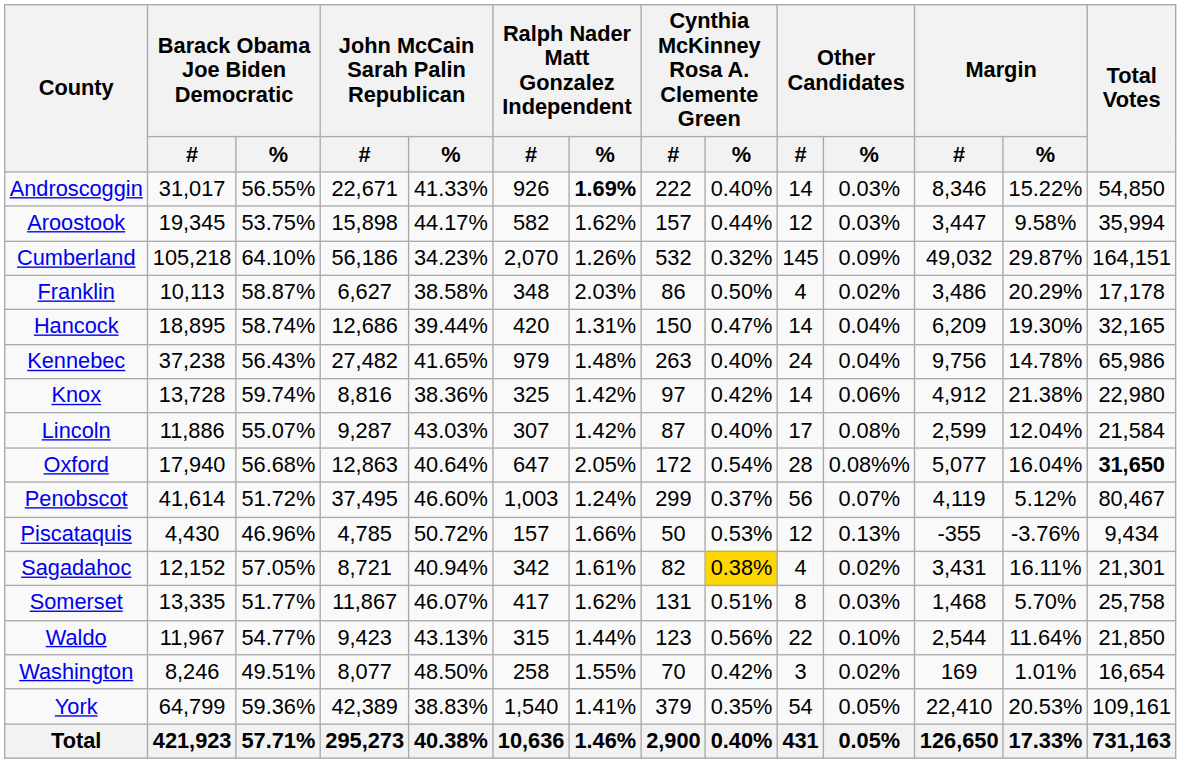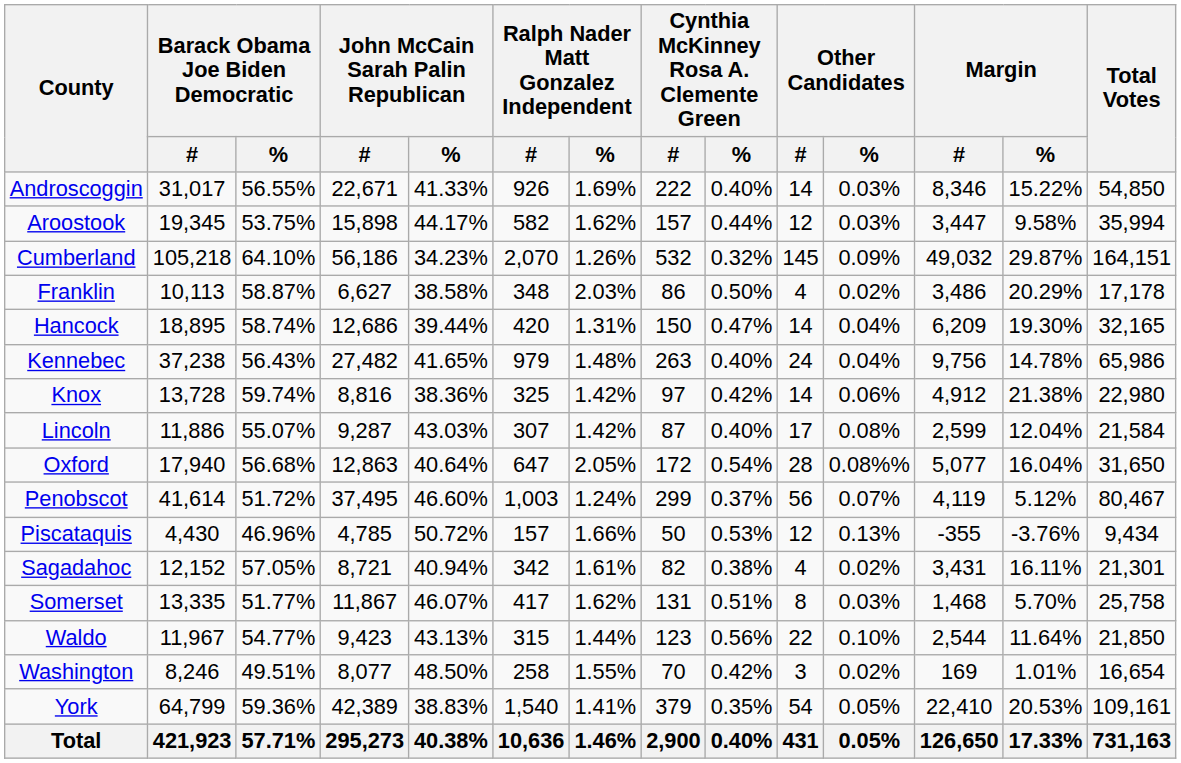(605, 188) bold -> (605, 188) normal
(1132, 464) bold -> (1132, 464) normal
(742, 568) gold background -> (742, 568) no background
